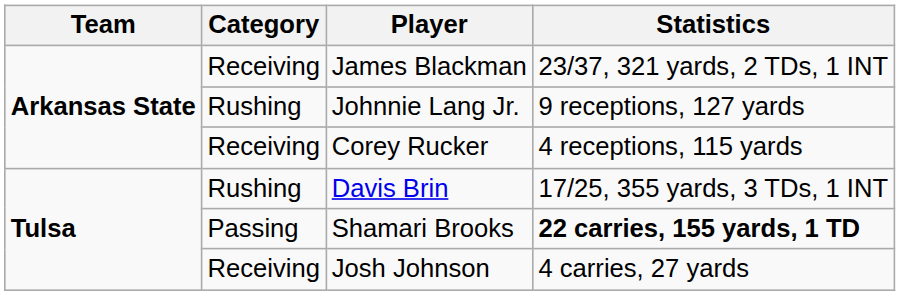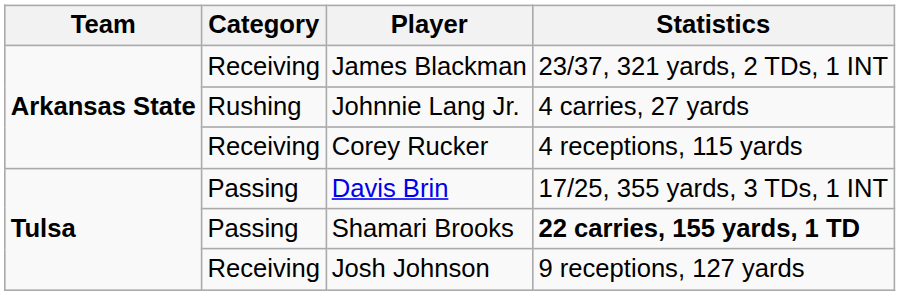(672, 106) 9 receptions, 127 yards -> (644, 106) 4 carries, 27 yards
(254, 187) Rushing -> (253, 187) Passing
(644, 268) 4 carries, 27 yards -> (672, 268) 9 receptions, 127 yards
